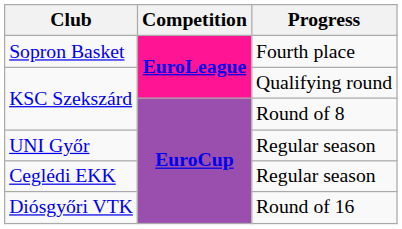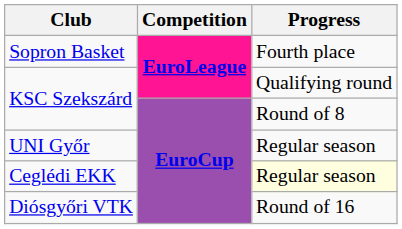(316, 176) no background -> (316, 176) lightyellow background
